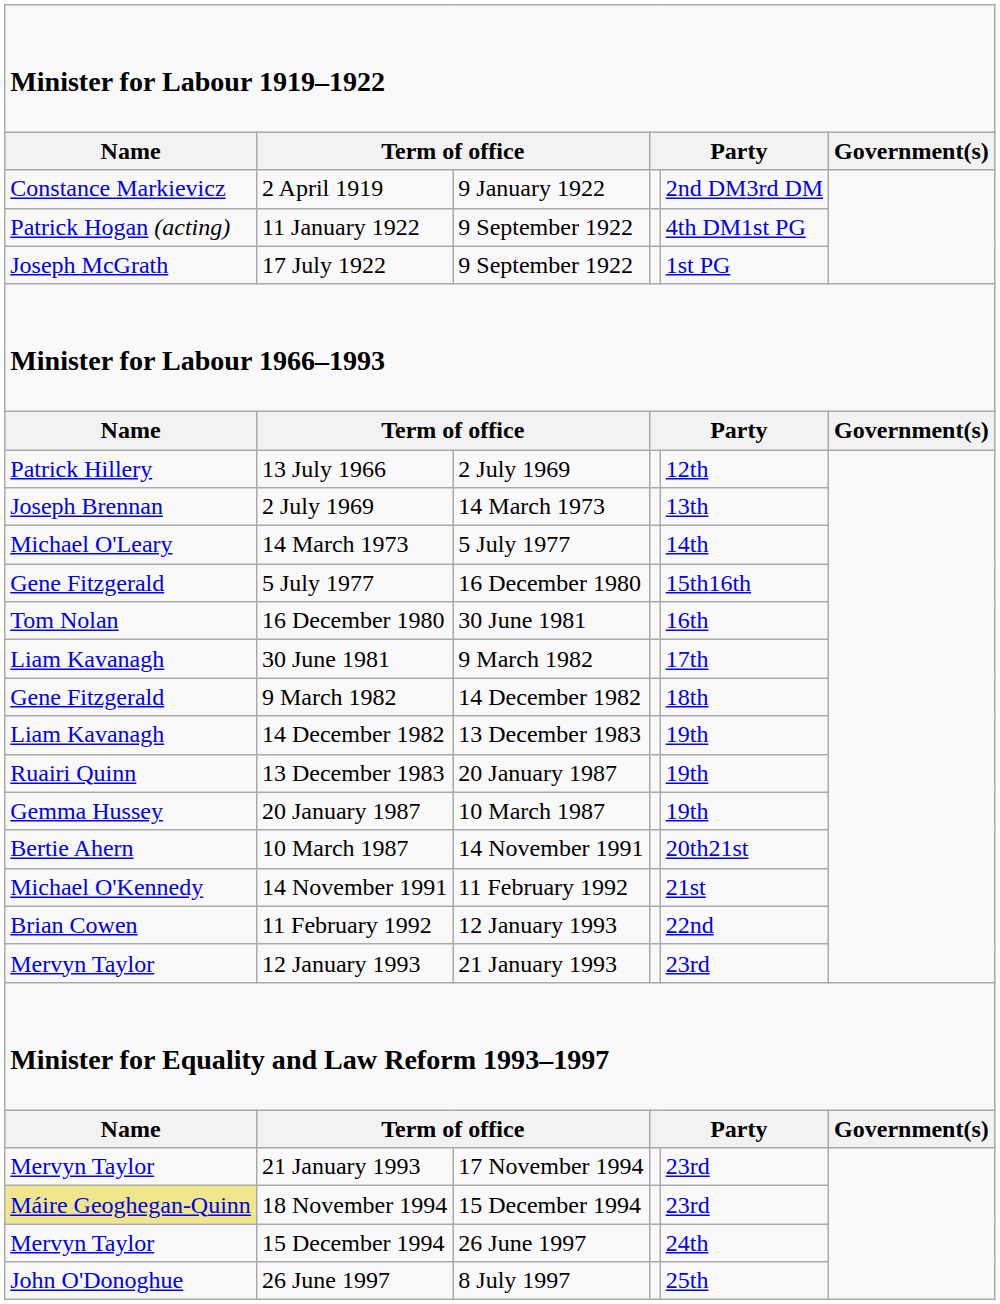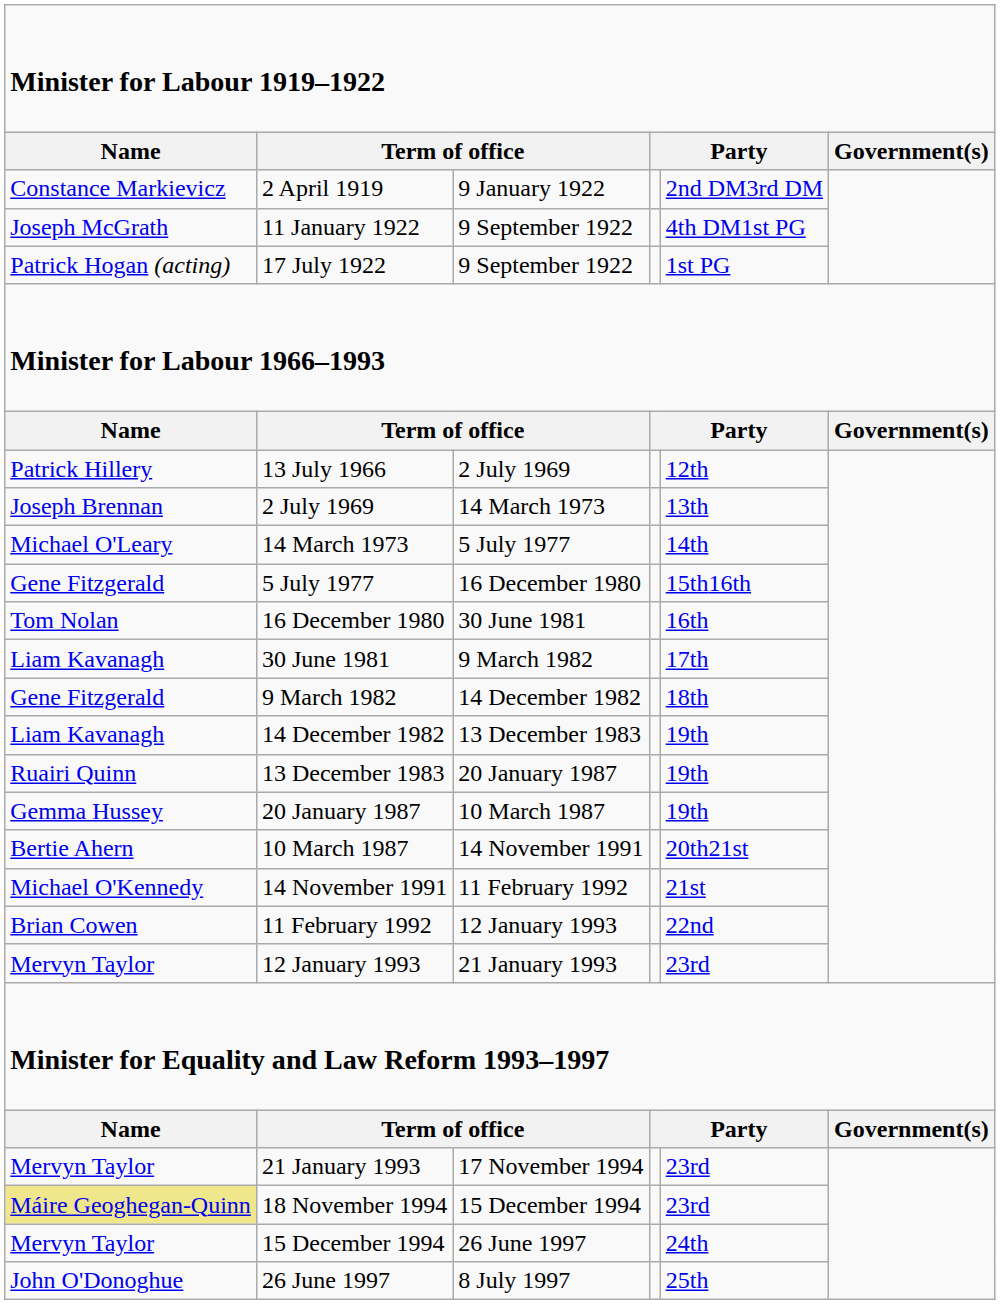(120, 226) Patrick Hogan (acting) -> (89, 226) Joseph McGrath
(89, 264) Joseph McGrath -> (120, 264) Patrick Hogan (acting)
